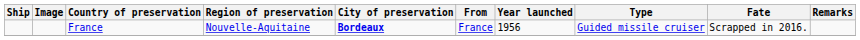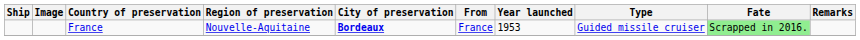(509, 28) 1956 -> (509, 28) 1953
(759, 28) no background -> (759, 28) lightgreen background
